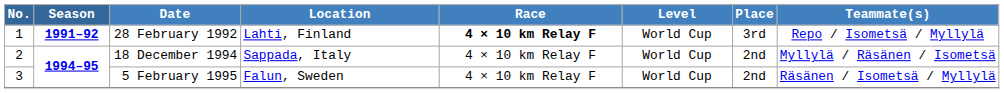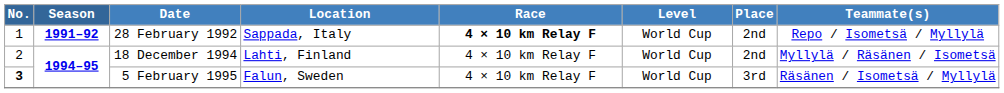(297, 36) Lahti, Finland -> (297, 36) Sappada, Italy
(754, 36) 3rd -> (754, 36) 2nd
(297, 57) Sappada, Italy -> (297, 57) Lahti, Finland
(19, 77) normal -> (19, 77) bold
(754, 77) 2nd -> (754, 77) 3rd
